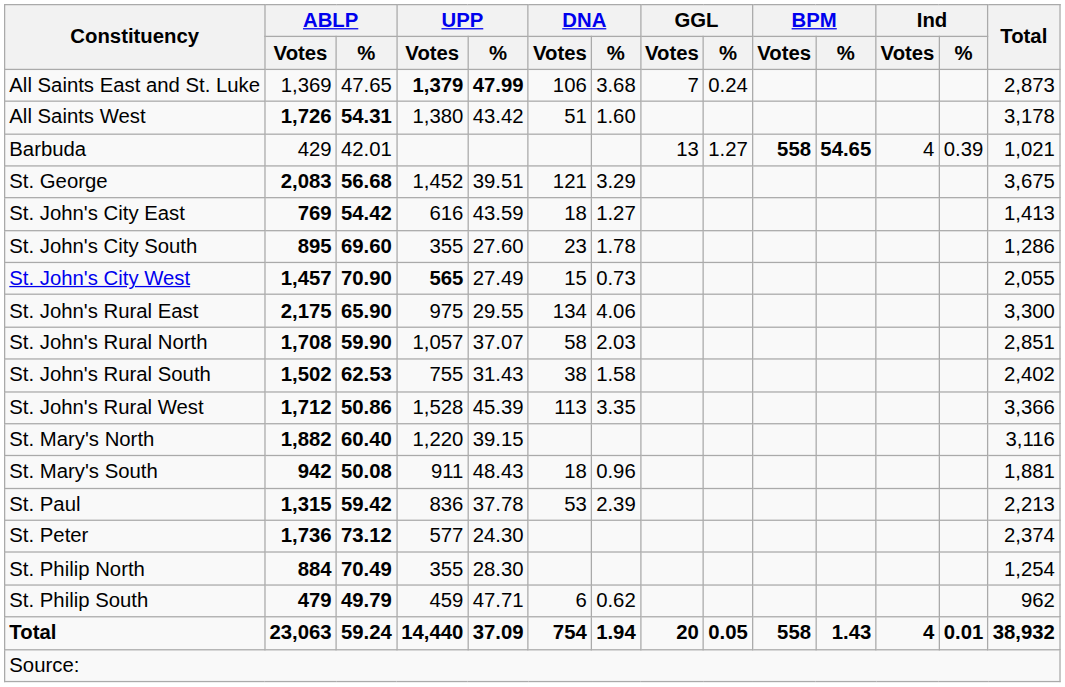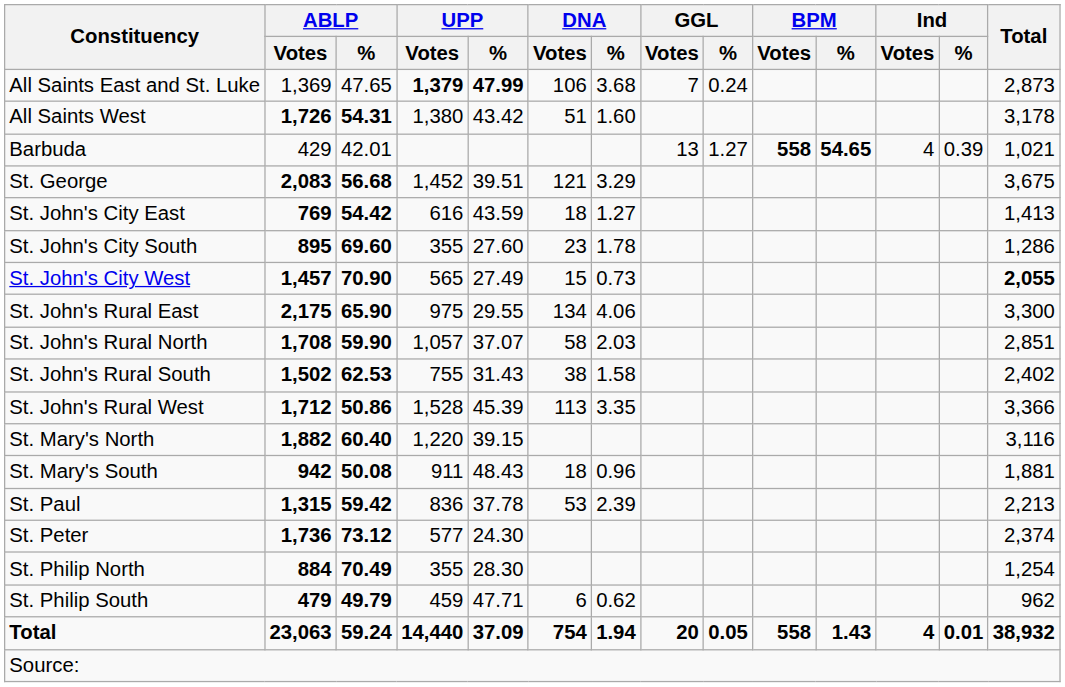(446, 278) bold -> (446, 278) normal
(1029, 278) normal -> (1029, 278) bold
